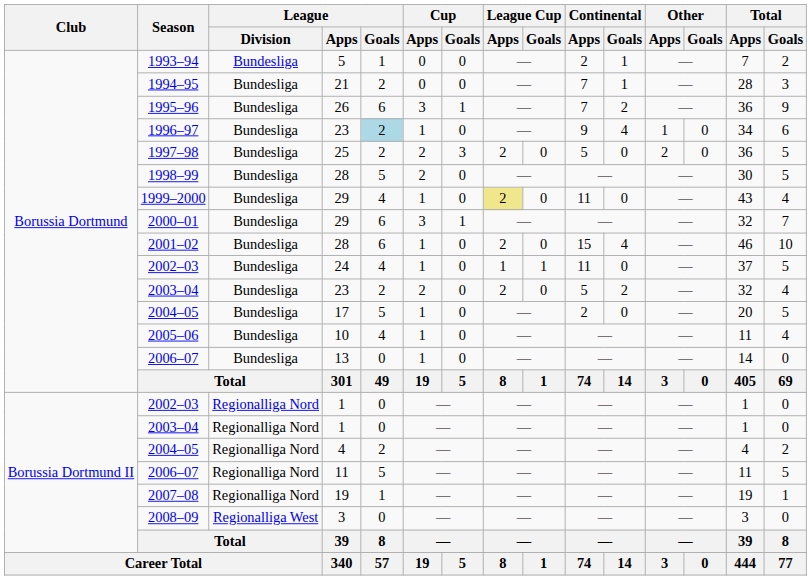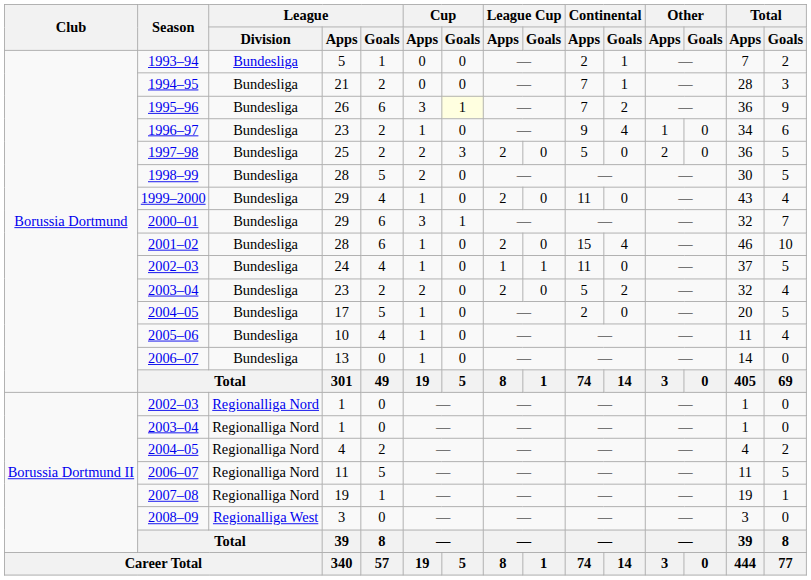(462, 107) no background -> (462, 107) lightyellow background
(382, 130) lightblue background -> (382, 130) no background
(503, 198) khaki background -> (503, 198) no background
